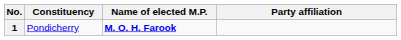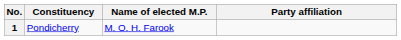(140, 27) bold -> (139, 27) normal
